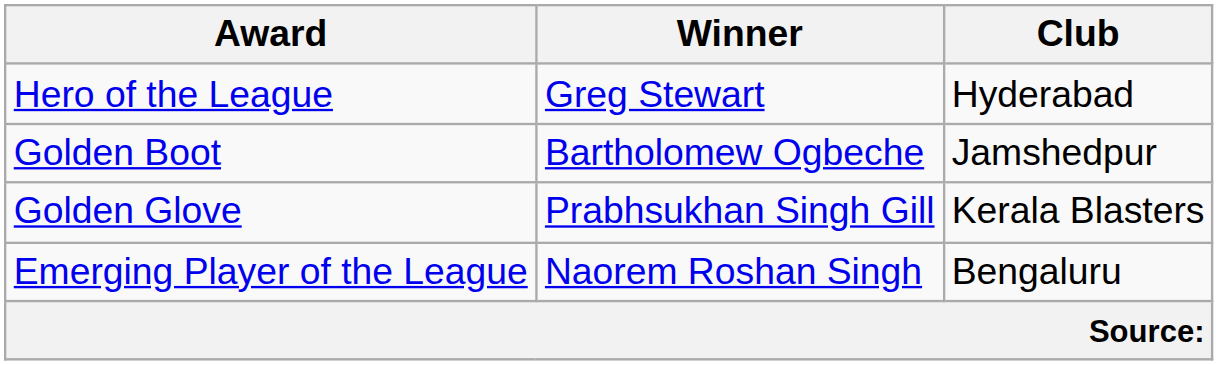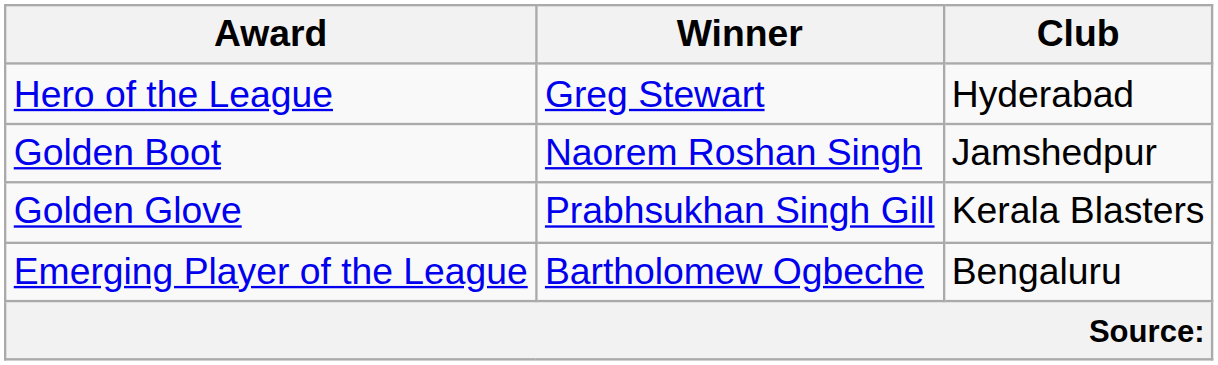(735, 152) Bartholomew Ogbeche -> (734, 152) Naorem Roshan Singh
(734, 270) Naorem Roshan Singh -> (735, 270) Bartholomew Ogbeche
